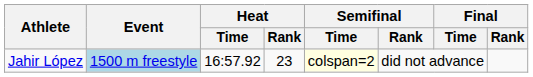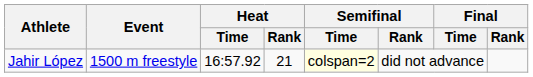(144, 61) lightblue background -> (144, 61) no background
(284, 61) 23 -> (284, 61) 21
